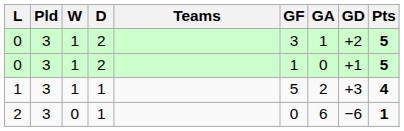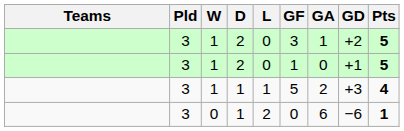columns swapped: (197, 16) <-> (18, 16)
